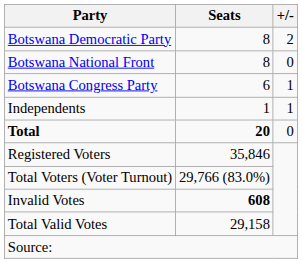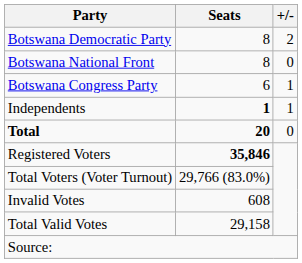(266, 108) normal -> (266, 108) bold
(250, 154) normal -> (250, 154) bold
(259, 200) bold -> (259, 200) normal
